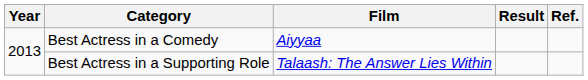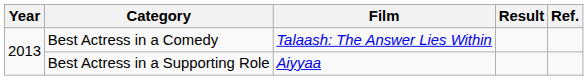(299, 39) Aiyyaa -> (384, 39) Talaash: The Answer Lies Within
(384, 63) Talaash: The Answer Lies Within -> (299, 63) Aiyyaa
